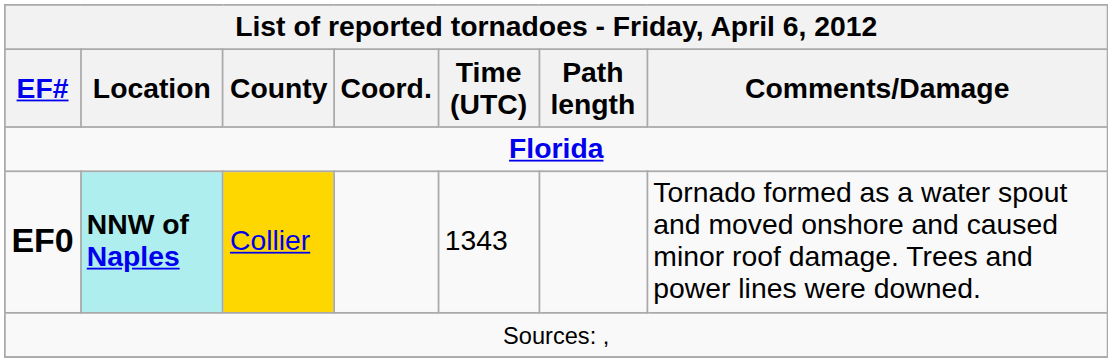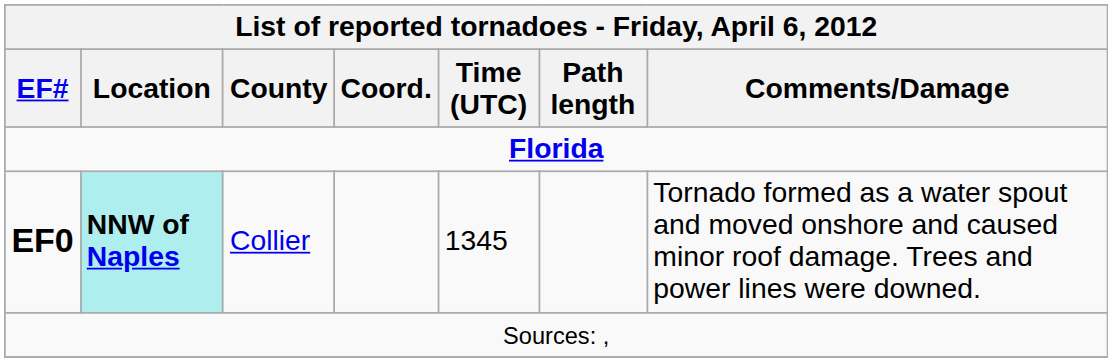(270, 241) gold background -> (270, 241) no background
(476, 241) 1343 -> (476, 241) 1345
